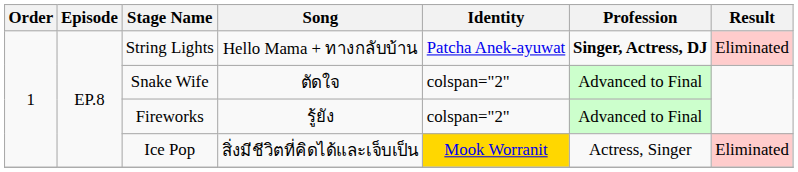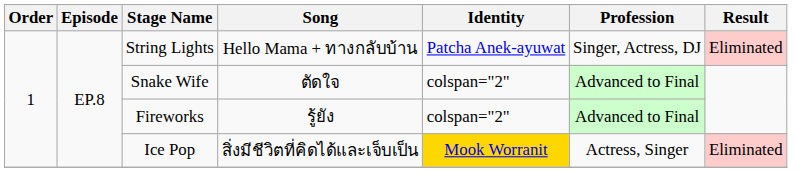(640, 48) bold -> (637, 48) normal
